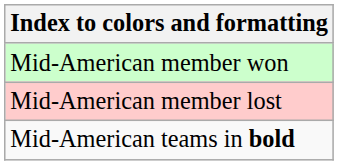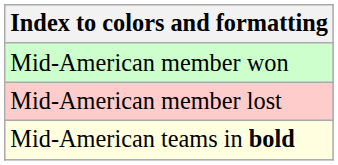(153, 139) no background -> (153, 139) lightyellow background
